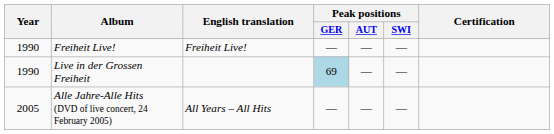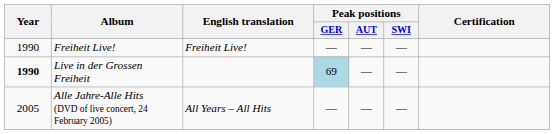(28, 71) normal -> (28, 71) bold
